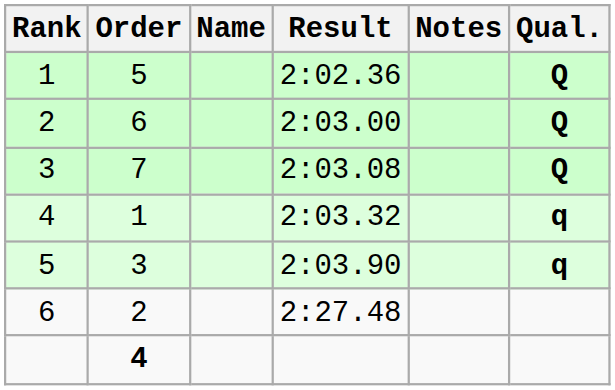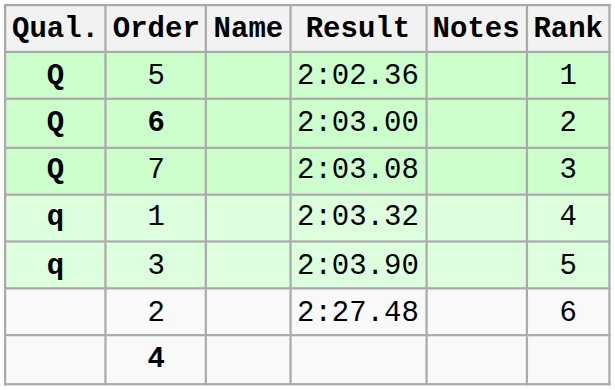columns swapped: (47, 29) <-> (560, 29)
(139, 123) normal -> (156, 123) bold
